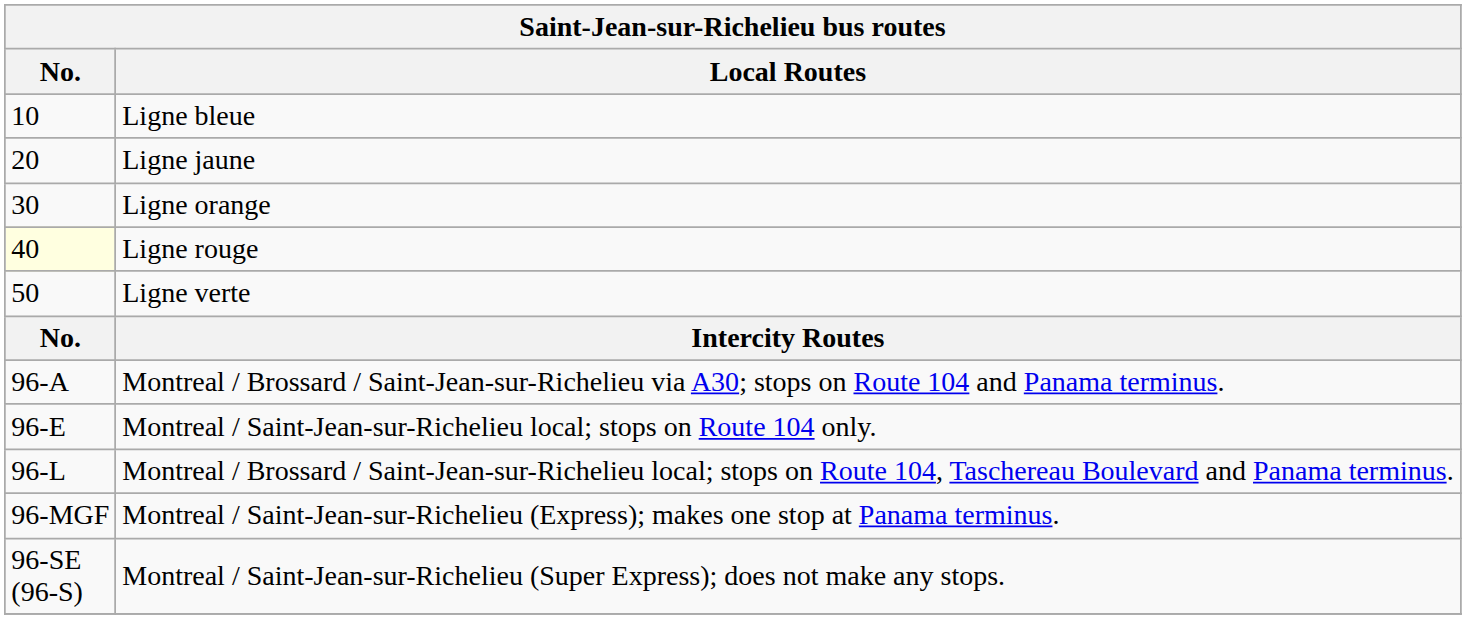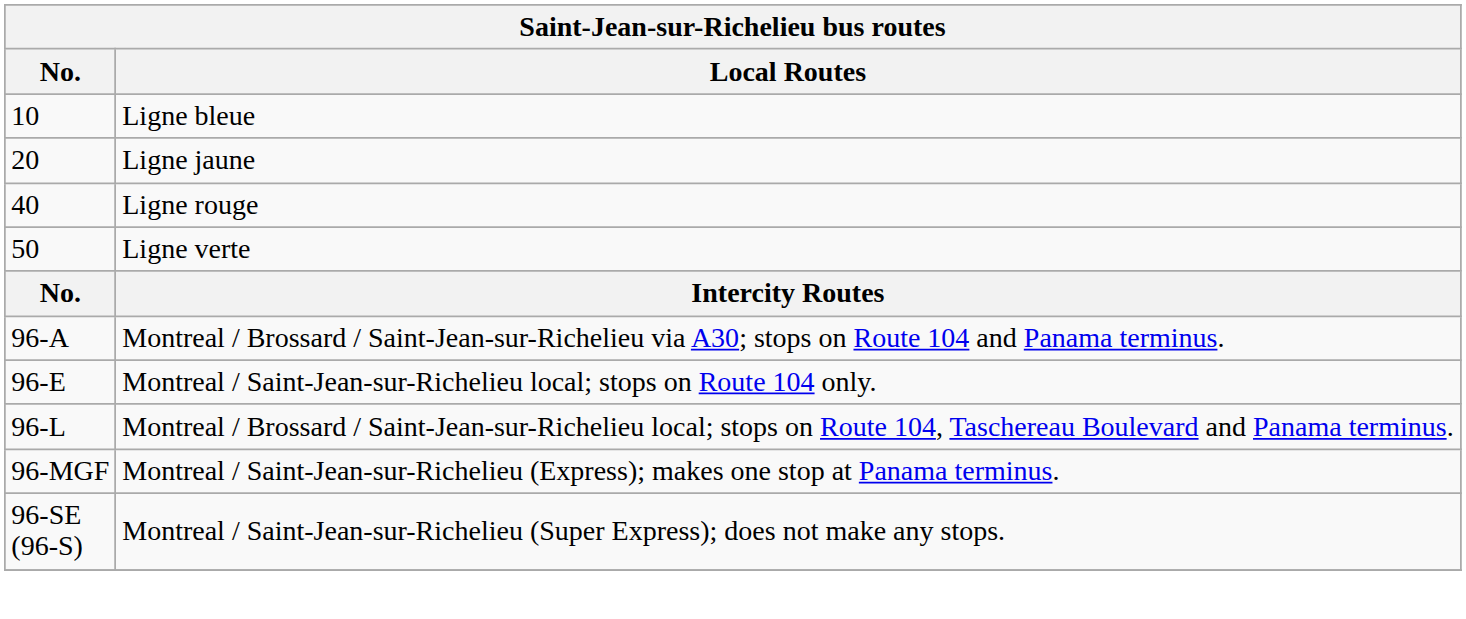- row: (197, 204)
(25, 248) lightyellow background -> (25, 204) no background
